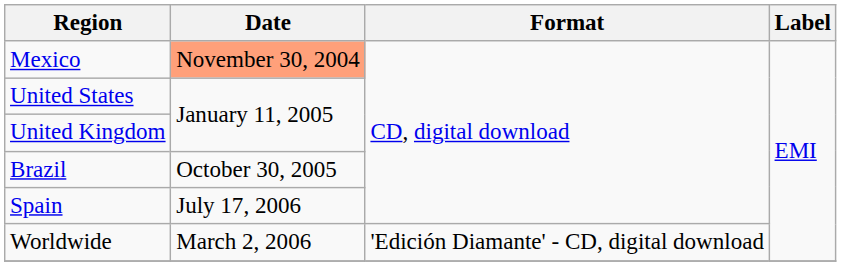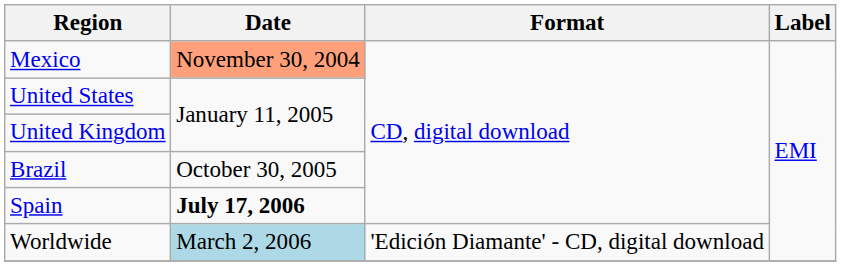(239, 205) normal -> (240, 205) bold
(244, 242) no background -> (244, 242) lightblue background
